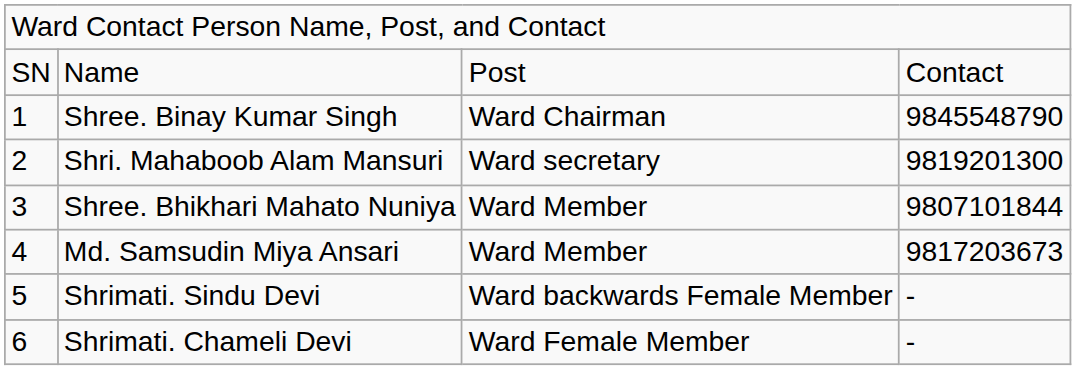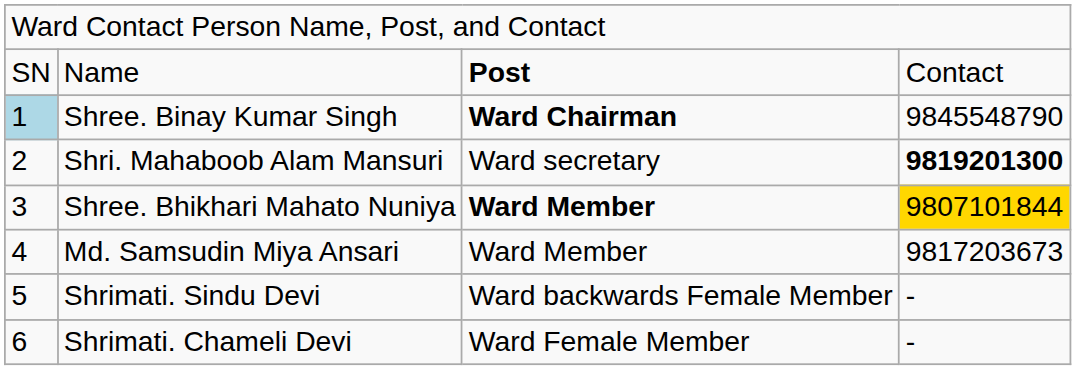(497, 71) normal -> (500, 71) bold
(19, 116) no background -> (19, 116) lightblue background
(567, 116) normal -> (573, 116) bold
(985, 161) normal -> (985, 161) bold
(558, 206) normal -> (562, 206) bold
(985, 206) no background -> (985, 206) gold background
